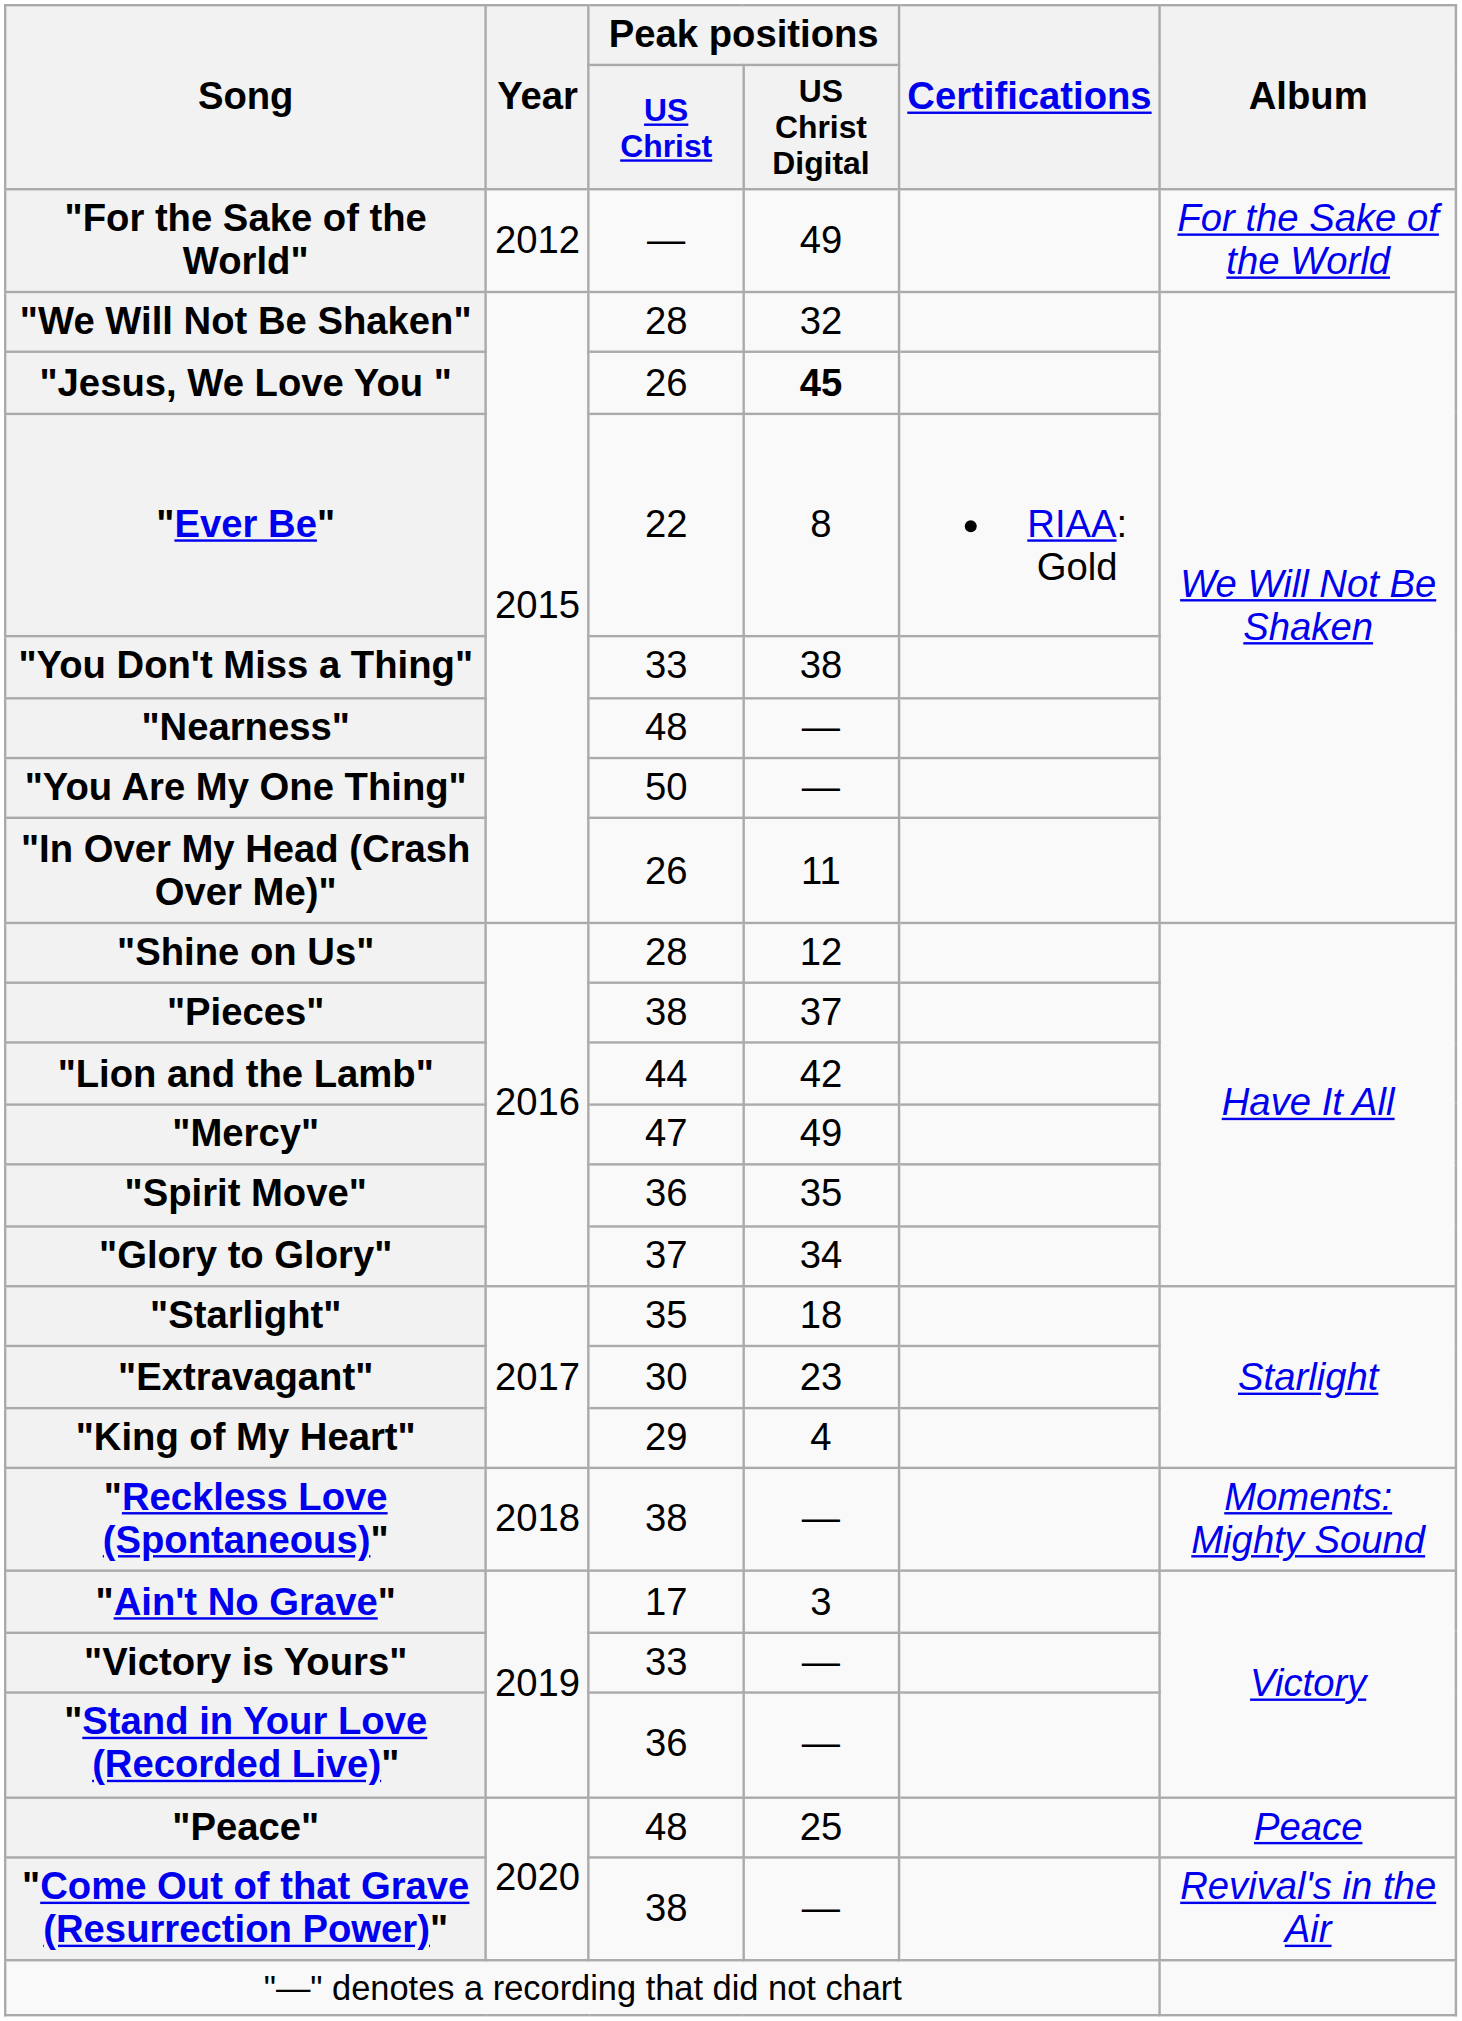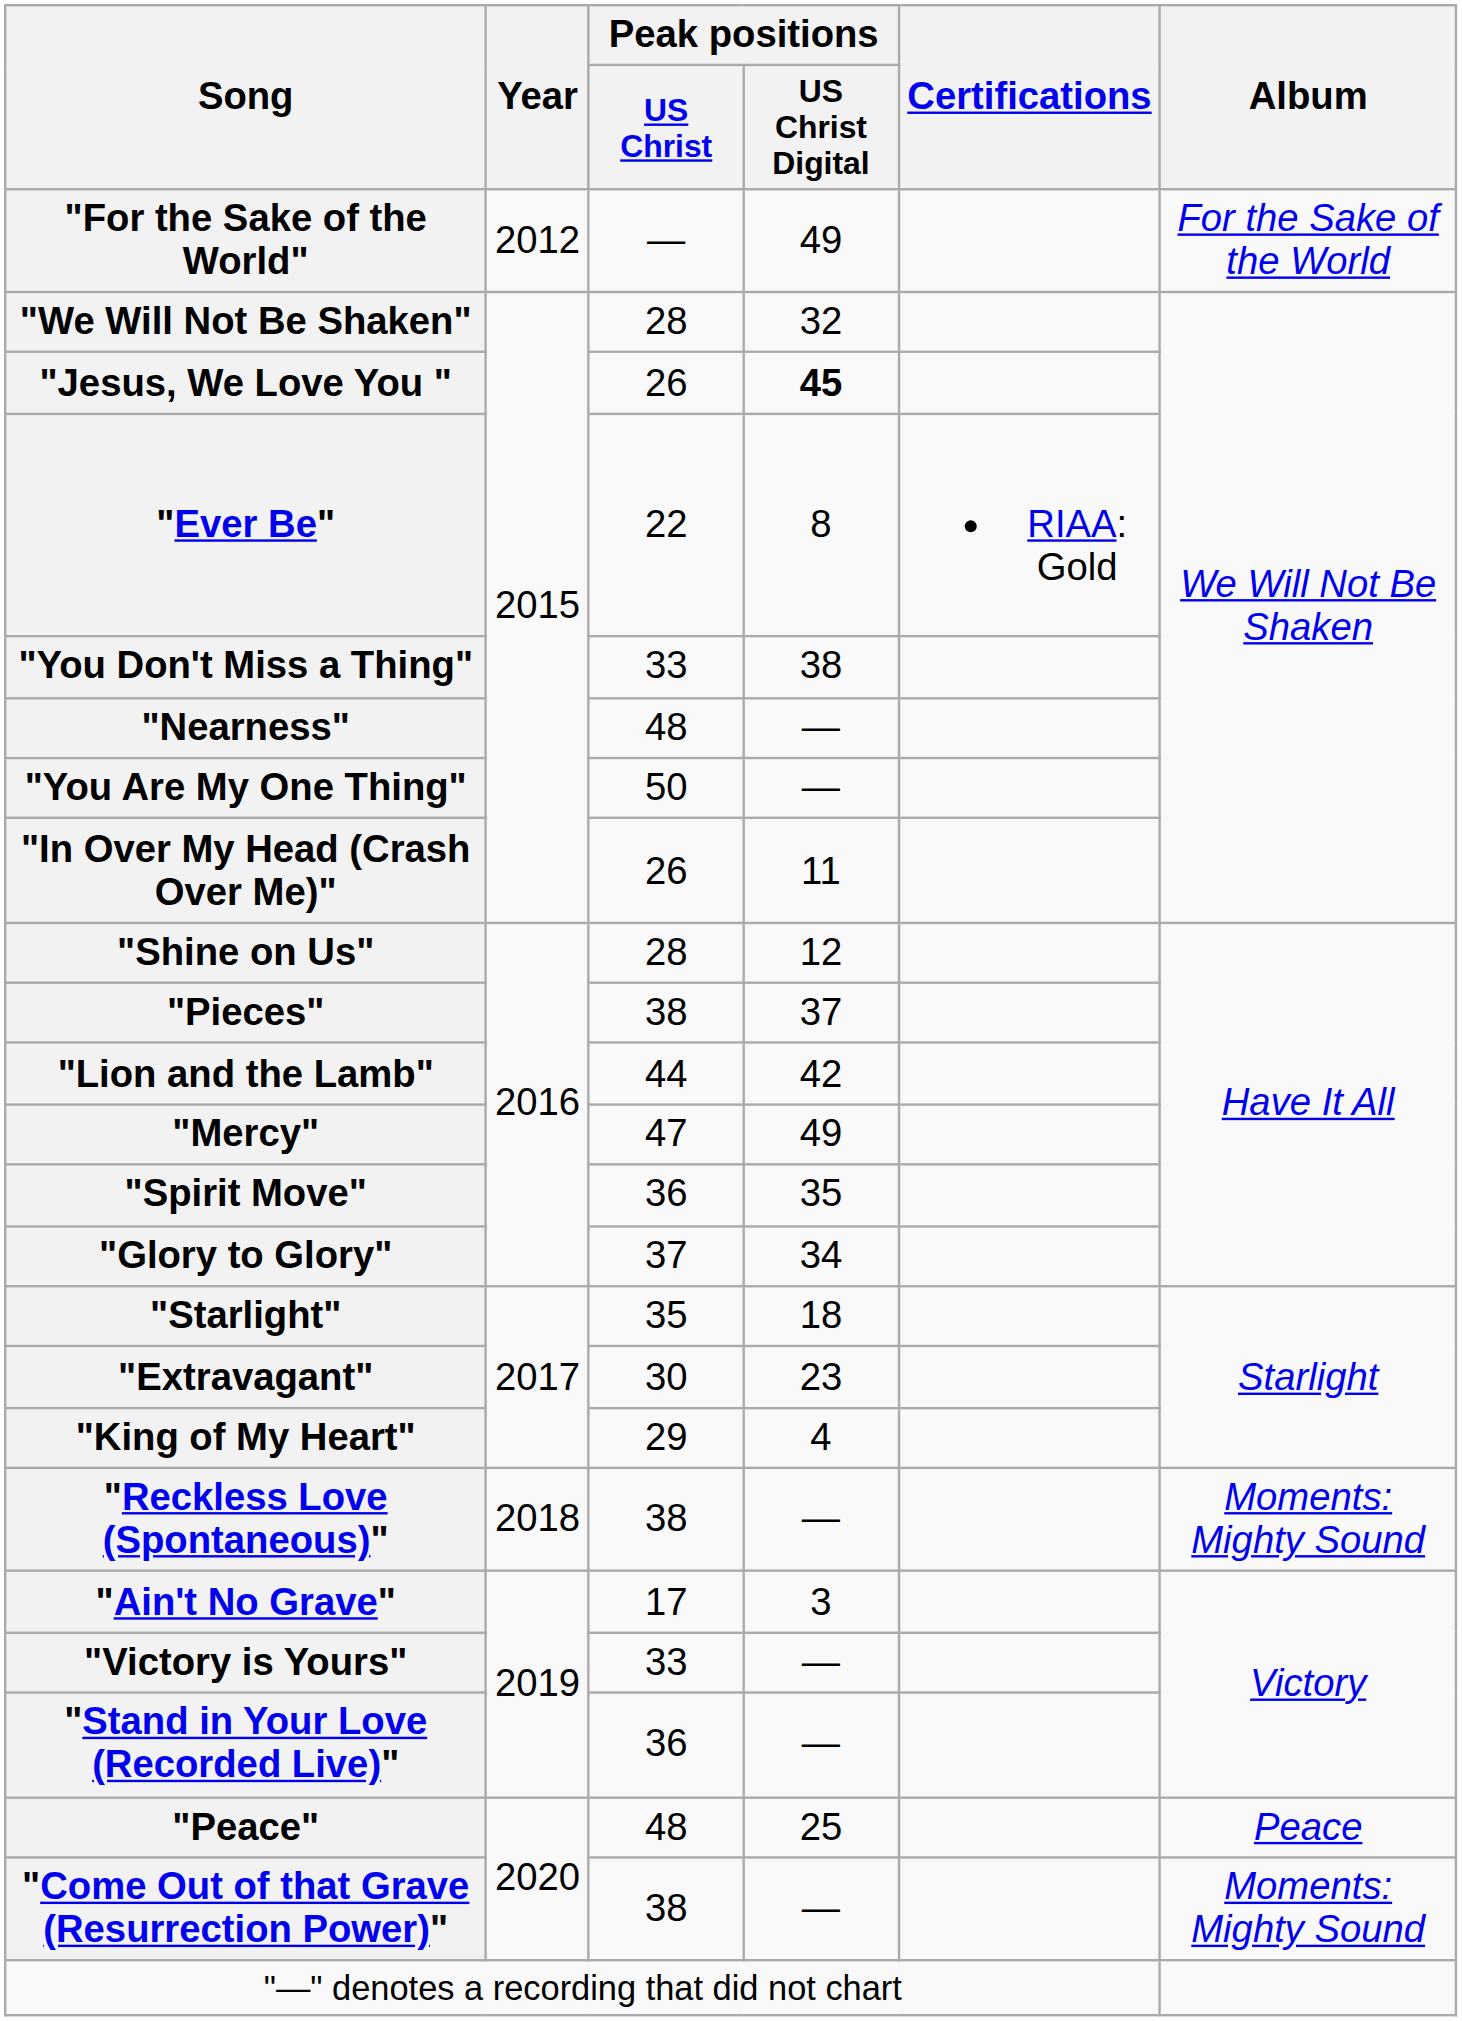(1308, 1908) Revival's in the Air -> (1308, 1908) Moments: Mighty Sound
